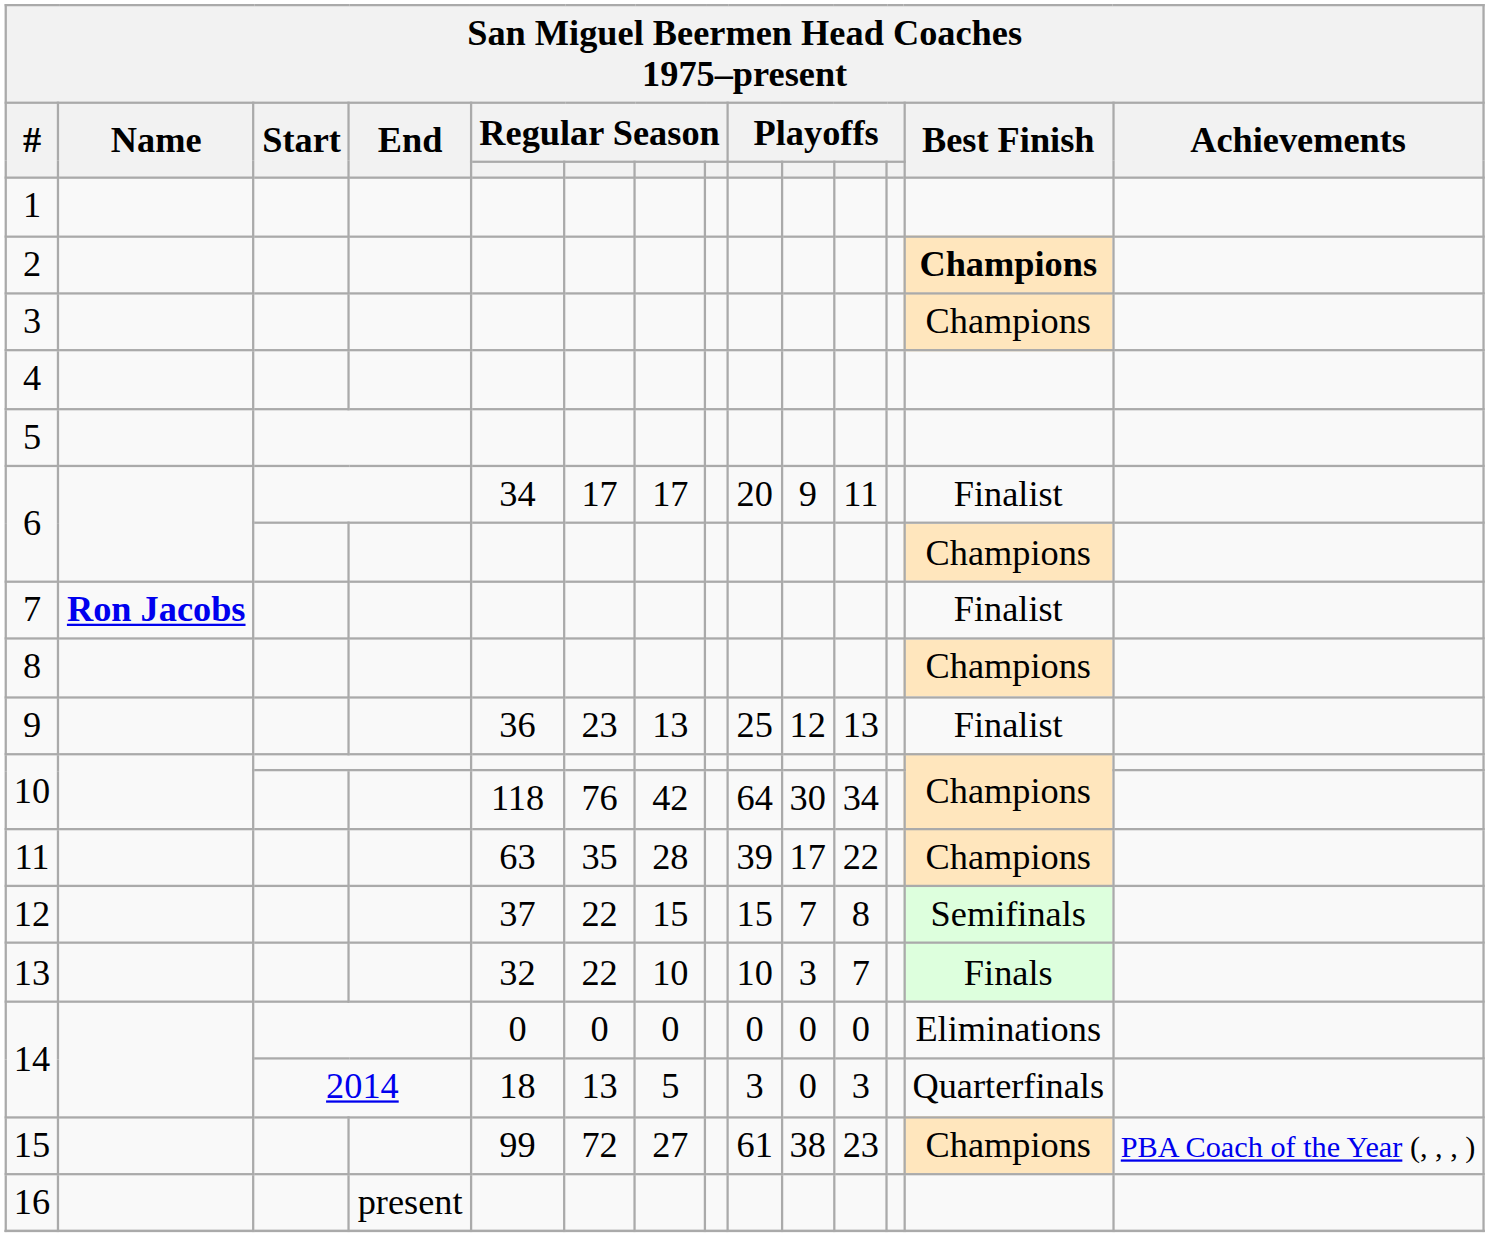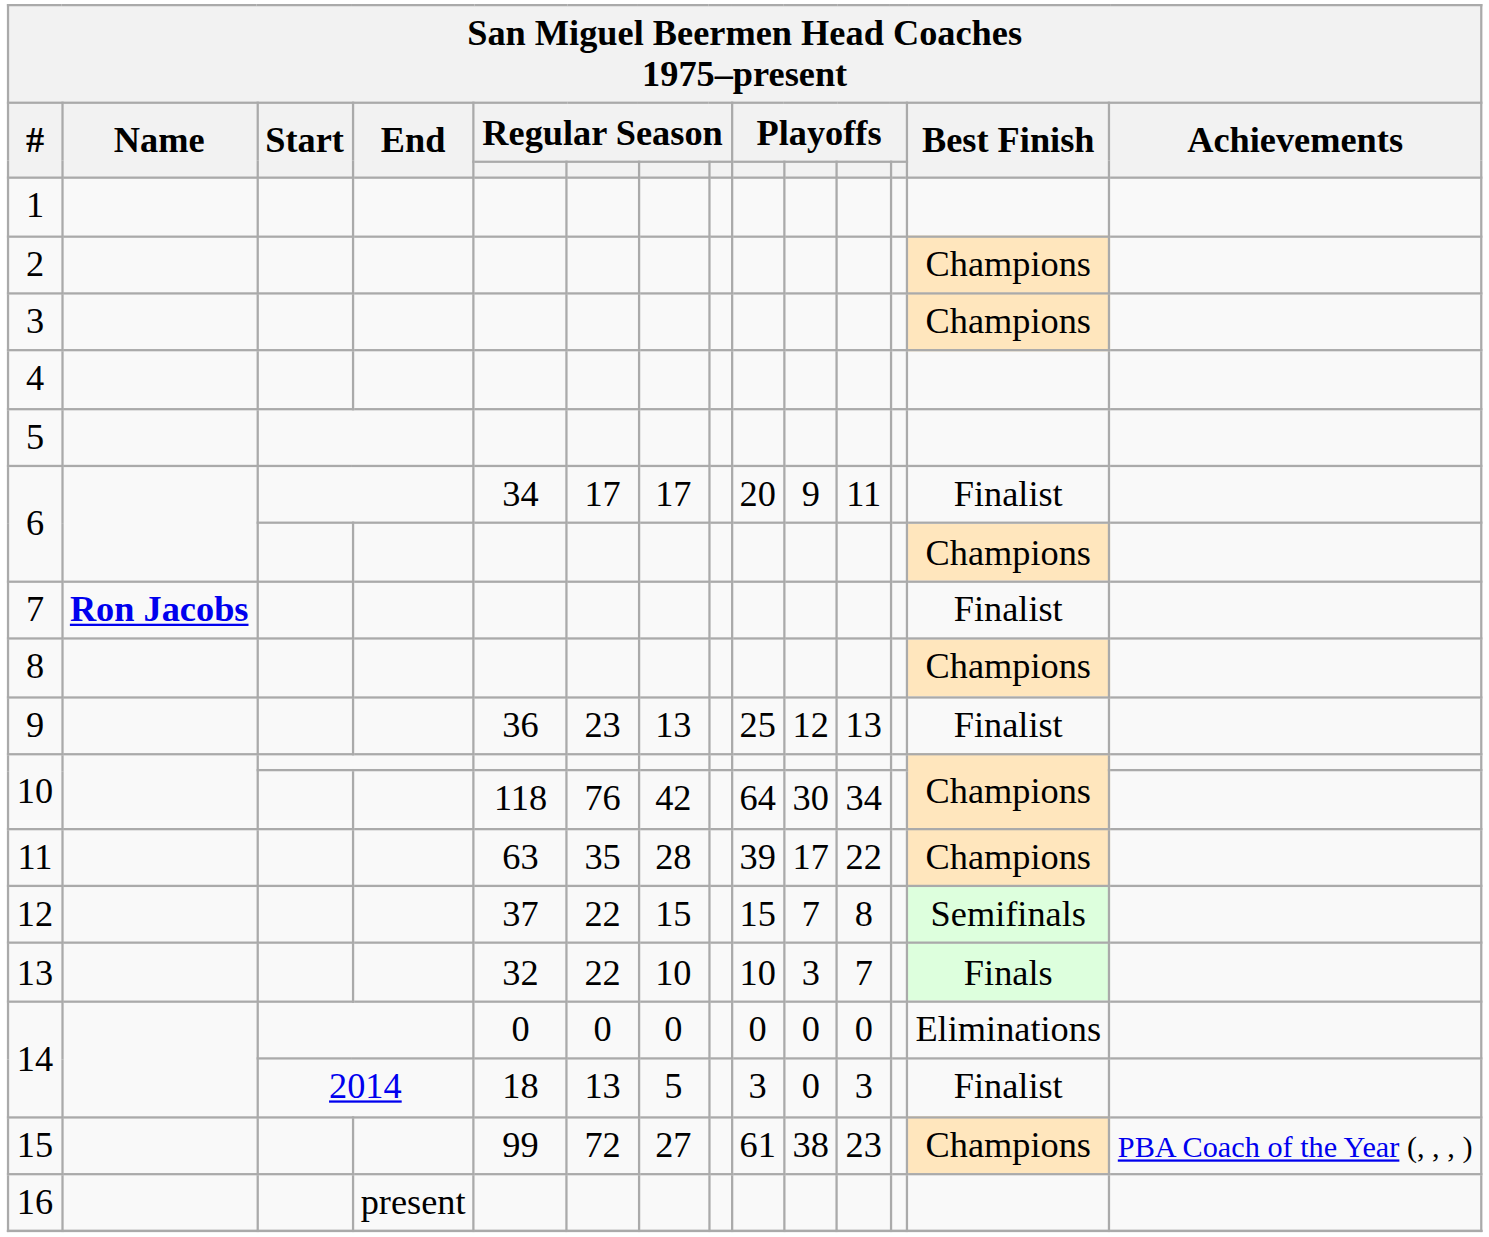(1008, 263) bold -> (1008, 263) normal
(1008, 1086) Quarterfinals -> (1008, 1086) Finalist
